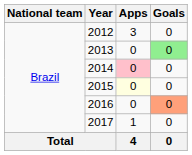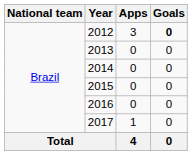(169, 31) normal -> (169, 31) bold
(169, 50) lightgreen background -> (169, 50) no background
(133, 68) pink background -> (133, 68) no background
(133, 86) lightyellow background -> (133, 86) no background
(169, 104) lightsalmon background -> (169, 104) no background
